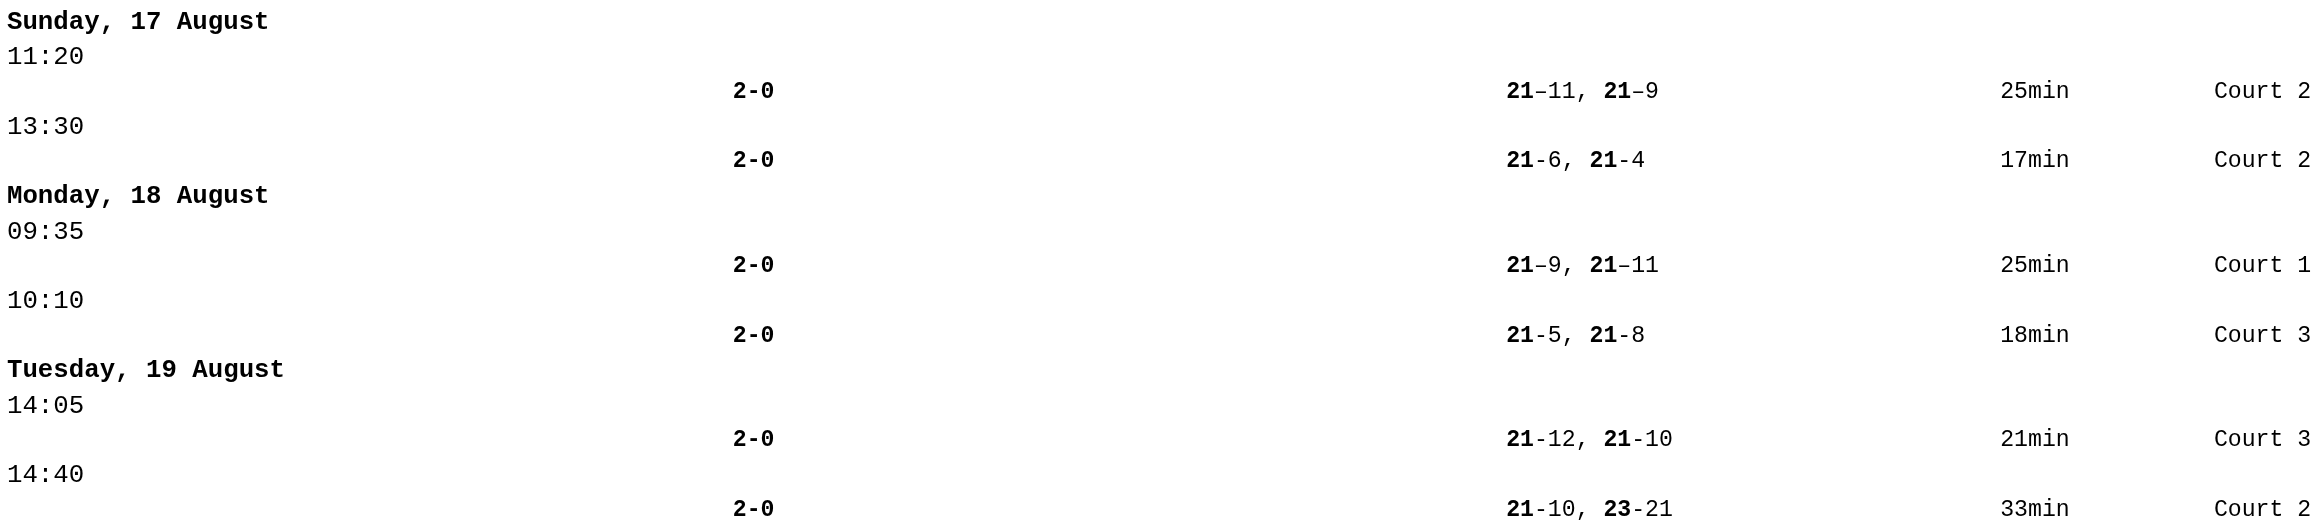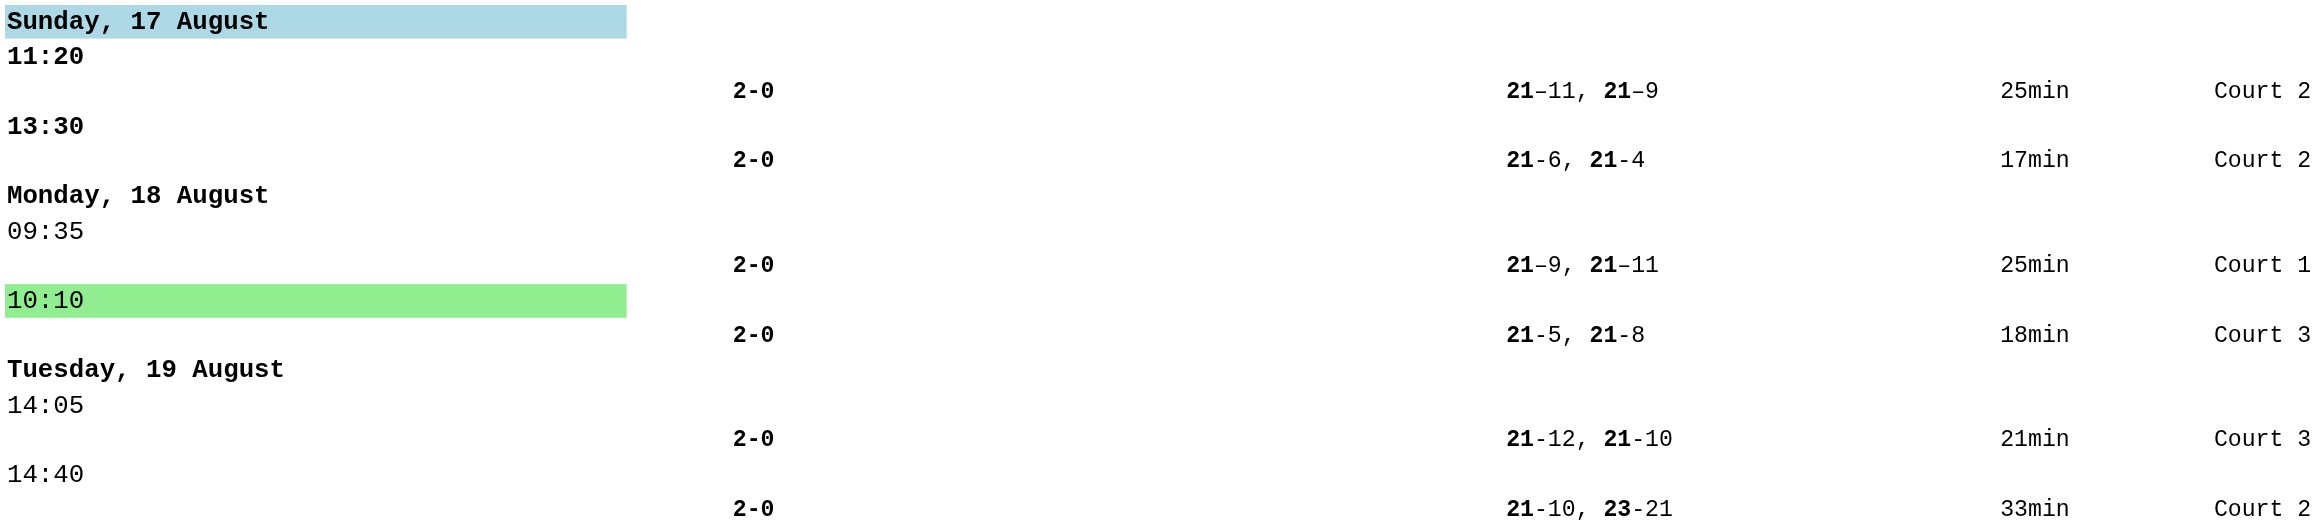(138, 22) no background -> (138, 22) lightblue background
(46, 57) normal -> (46, 57) bold
(46, 127) normal -> (46, 127) bold
(46, 301) no background -> (46, 301) lightgreen background
